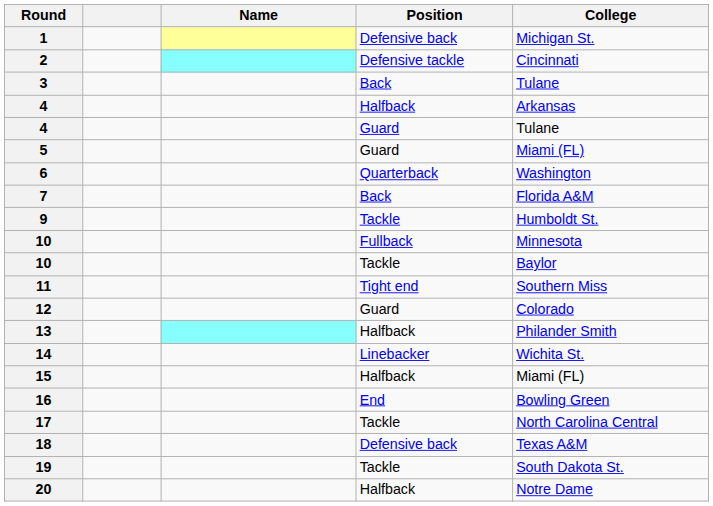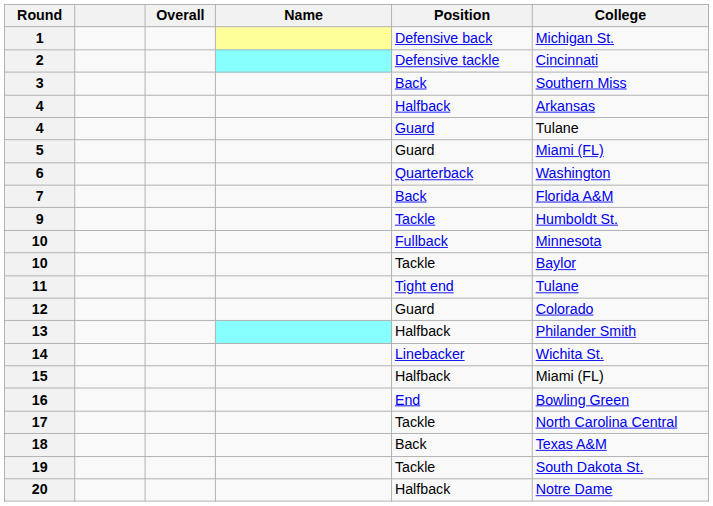+ column: (180, 15)
(538, 83) Tulane -> (581, 83) Southern Miss
(562, 286) Southern Miss -> (557, 286) Tulane
(408, 444) Defensive back -> (411, 444) Back
